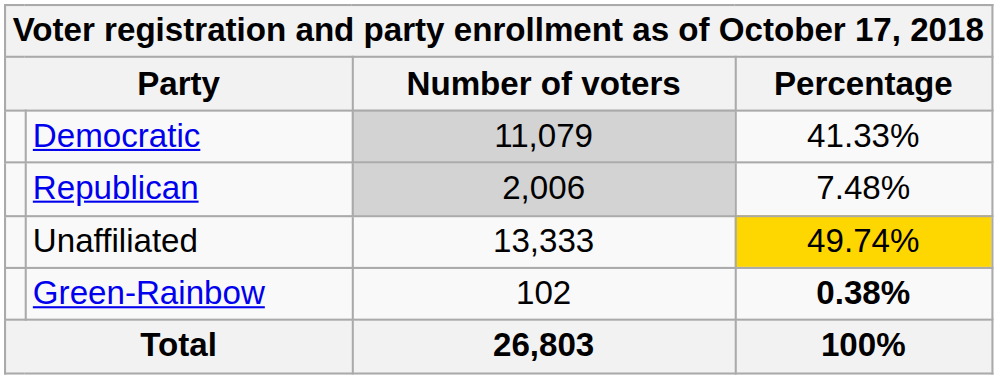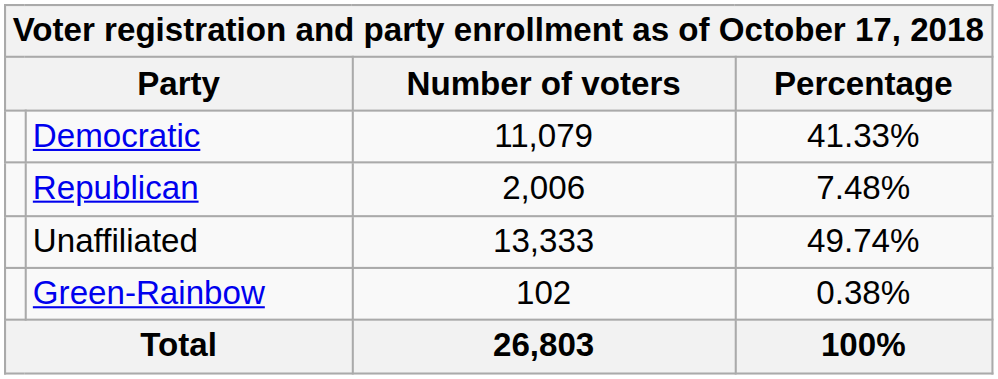(544, 135) lightgrey background -> (544, 135) no background
(544, 188) lightgrey background -> (544, 188) no background
(863, 240) gold background -> (863, 240) no background
(863, 293) bold -> (863, 293) normal
